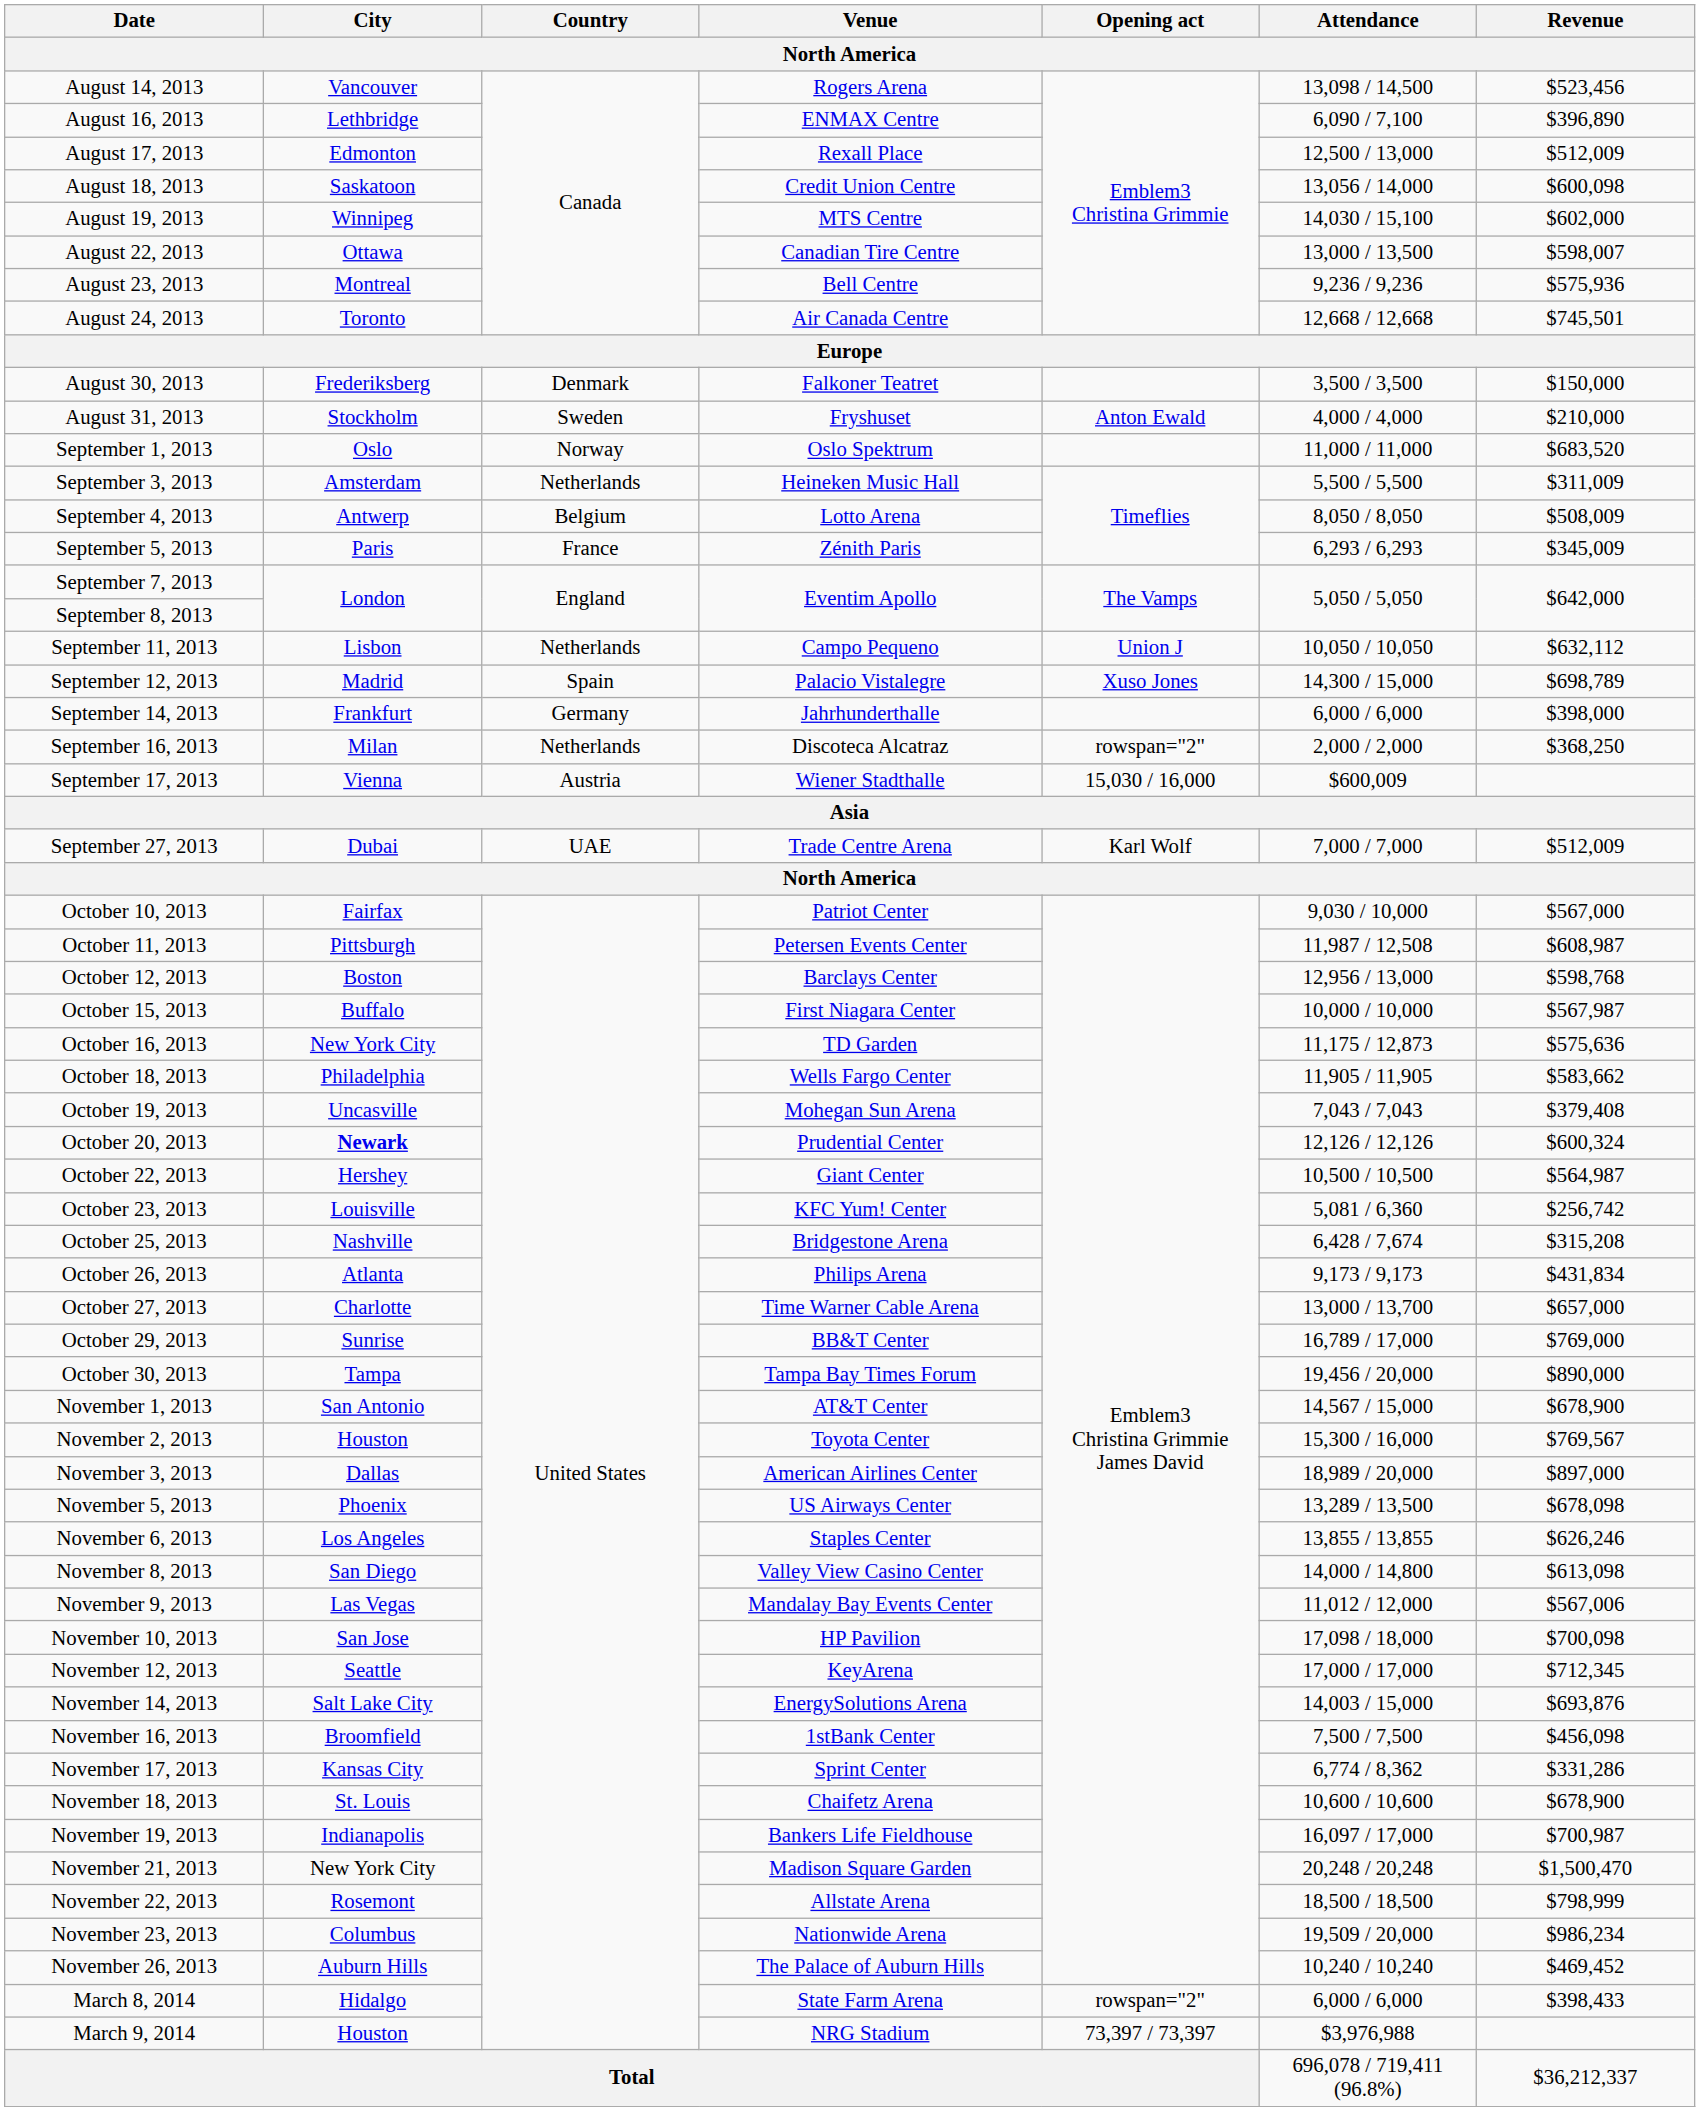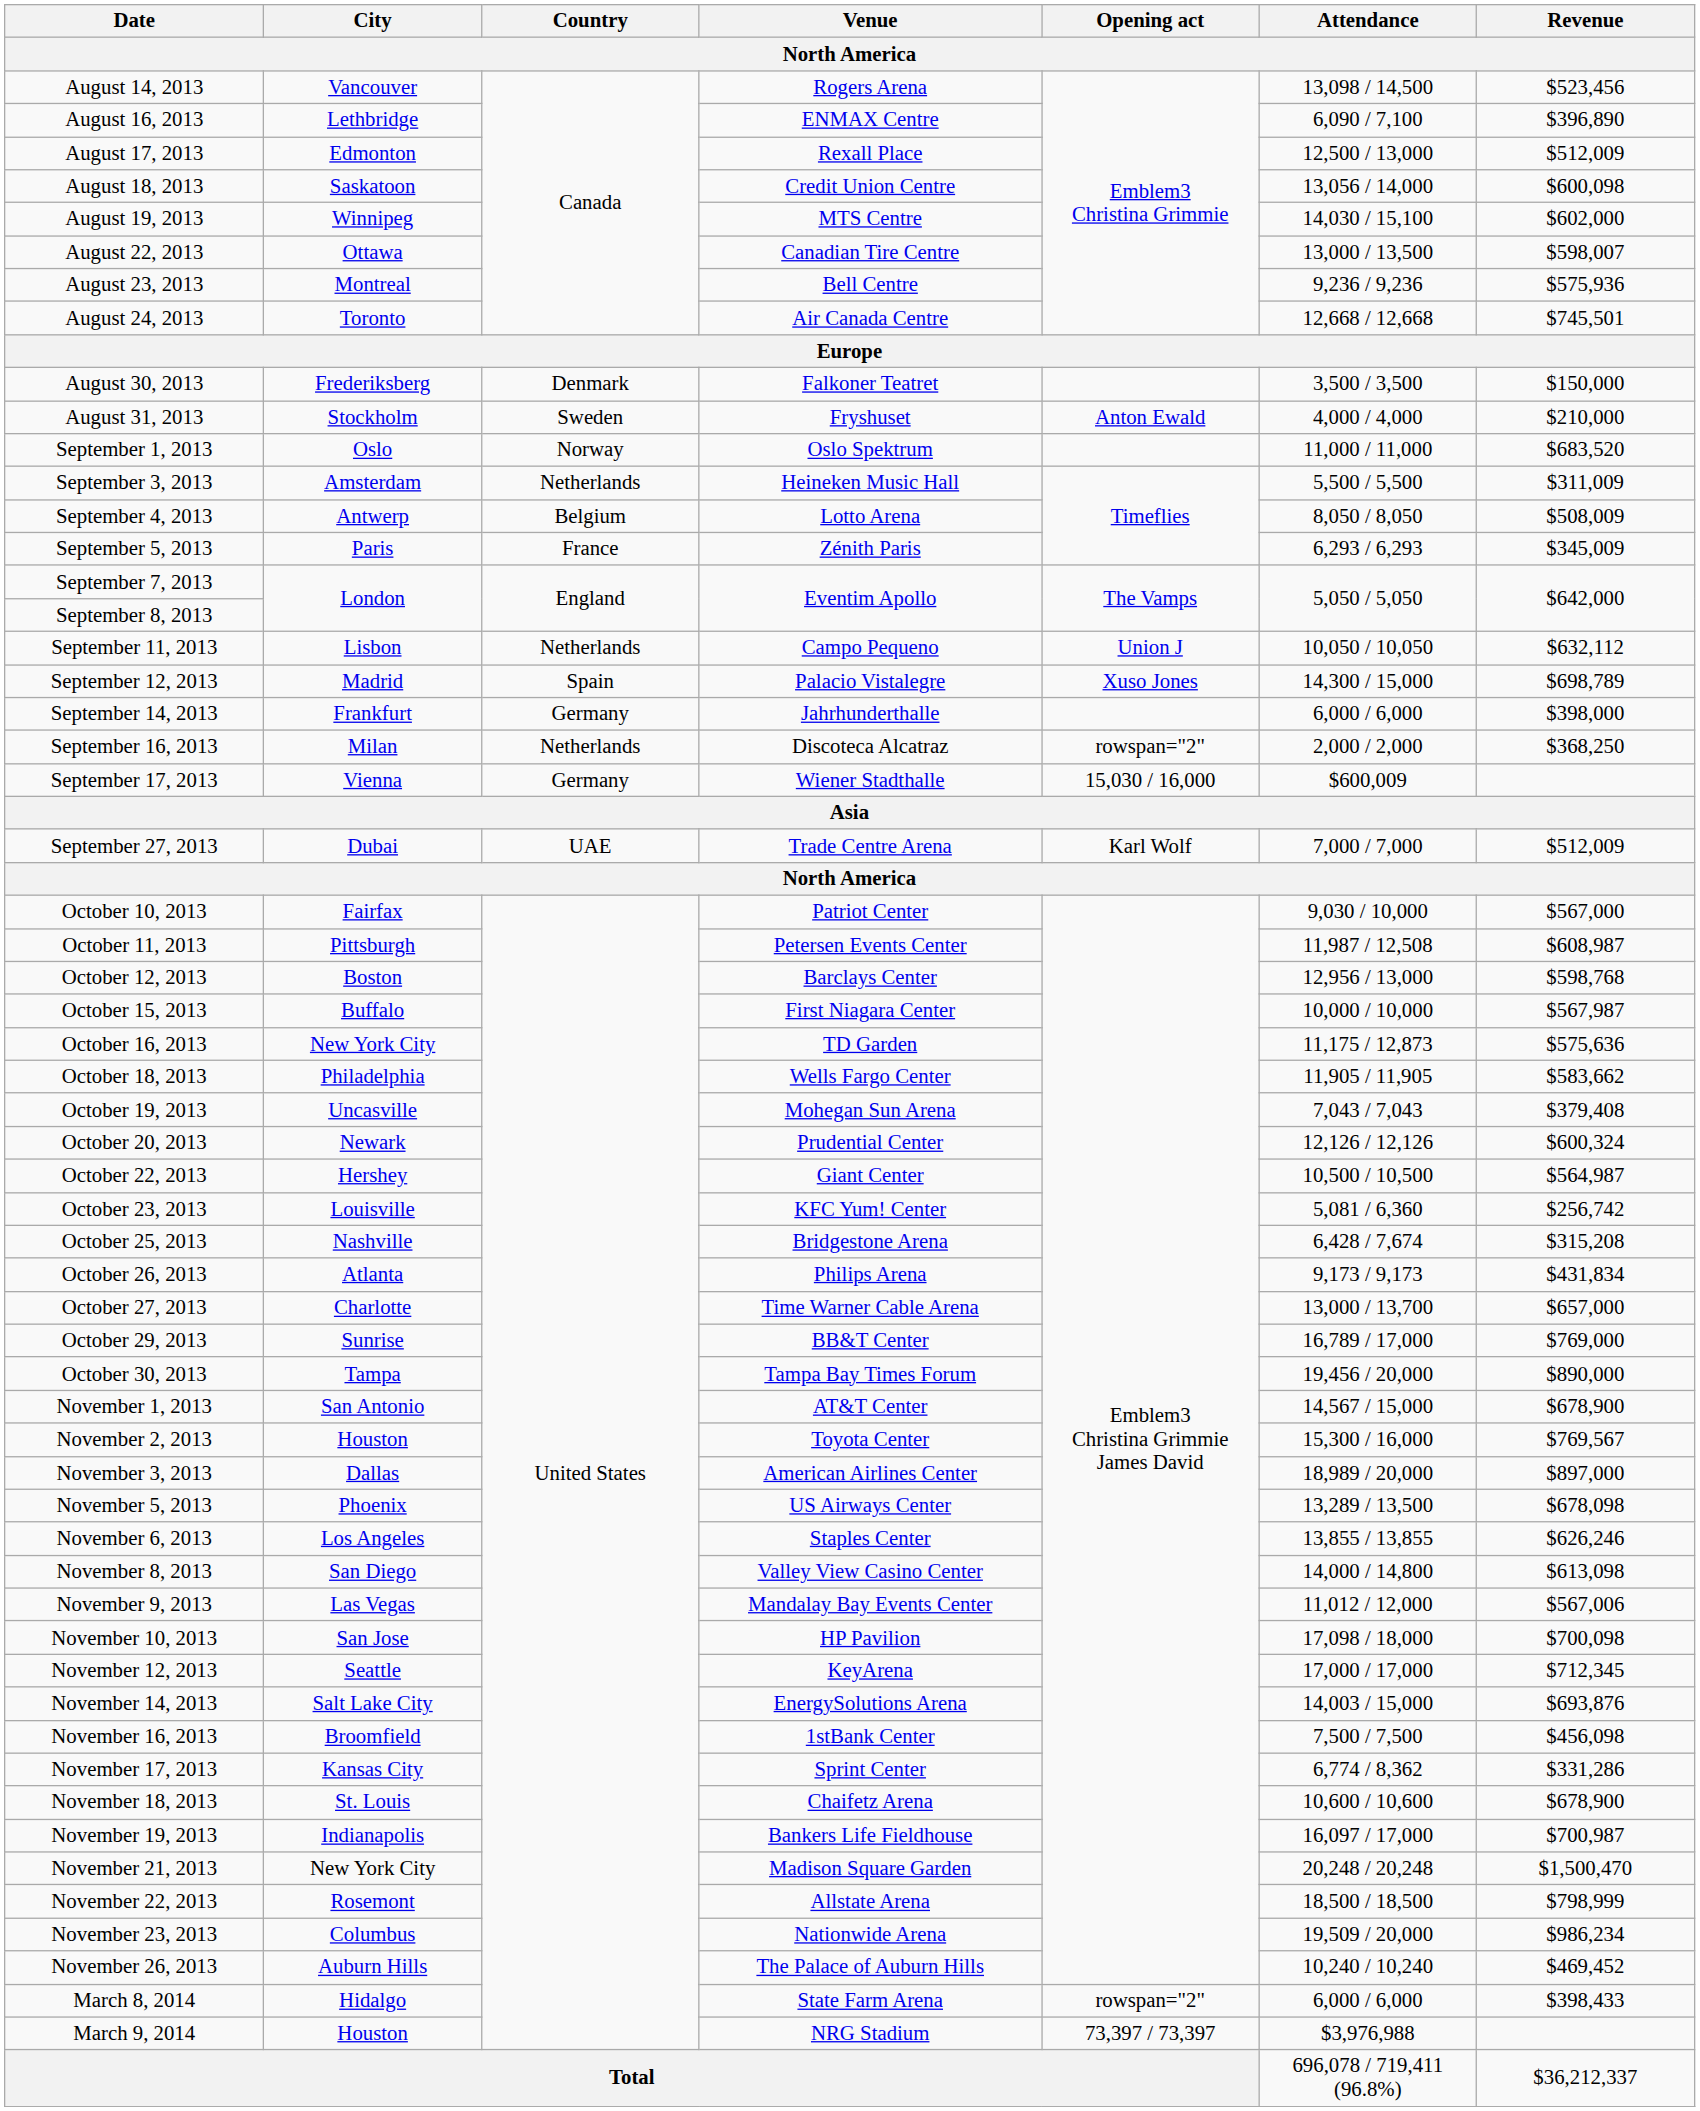(590, 779) Austria -> (590, 779) Germany
(373, 1142) bold -> (373, 1142) normal
